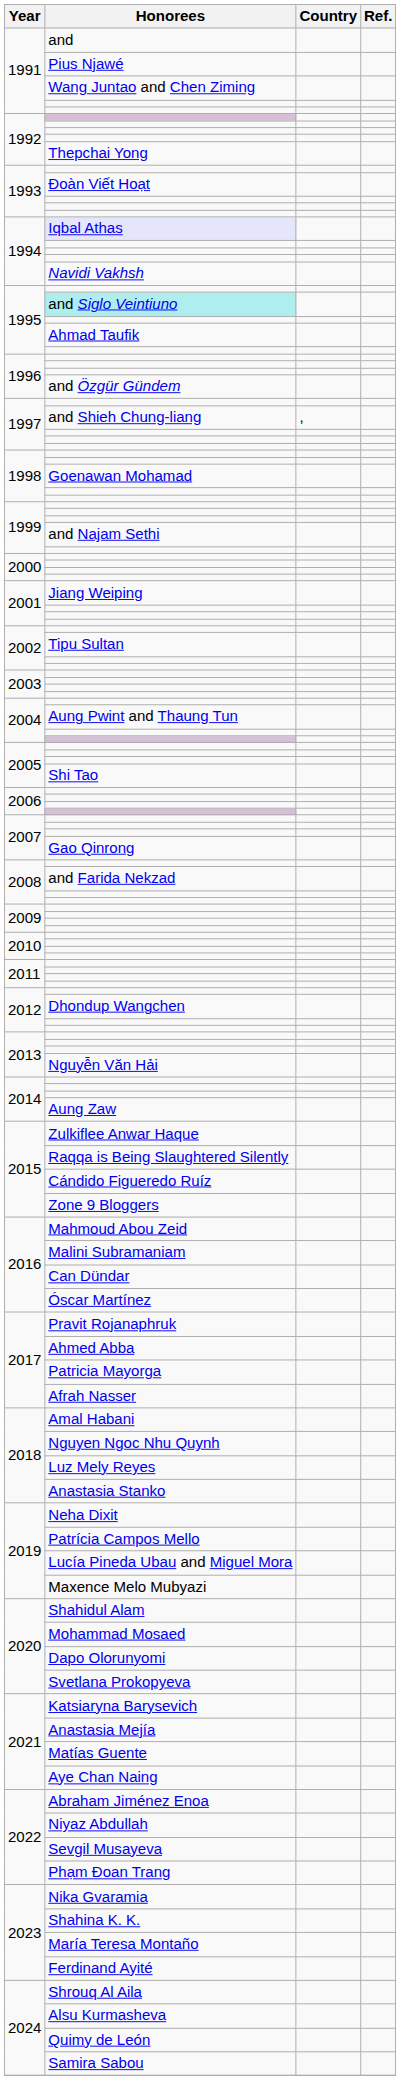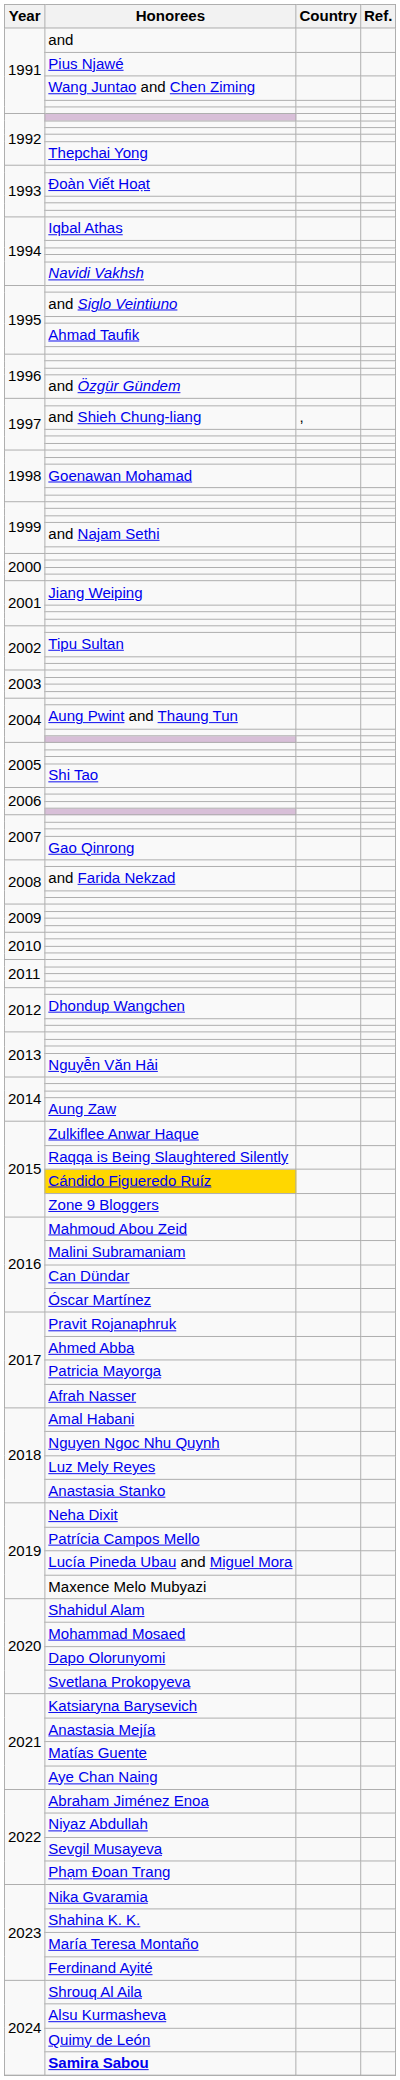(86, 228) lavender background -> (86, 228) no background
(113, 304) paleturquoise background -> (113, 304) no background
(130, 1181) no background -> (130, 1181) gold background
(96, 2063) normal -> (98, 2063) bold
